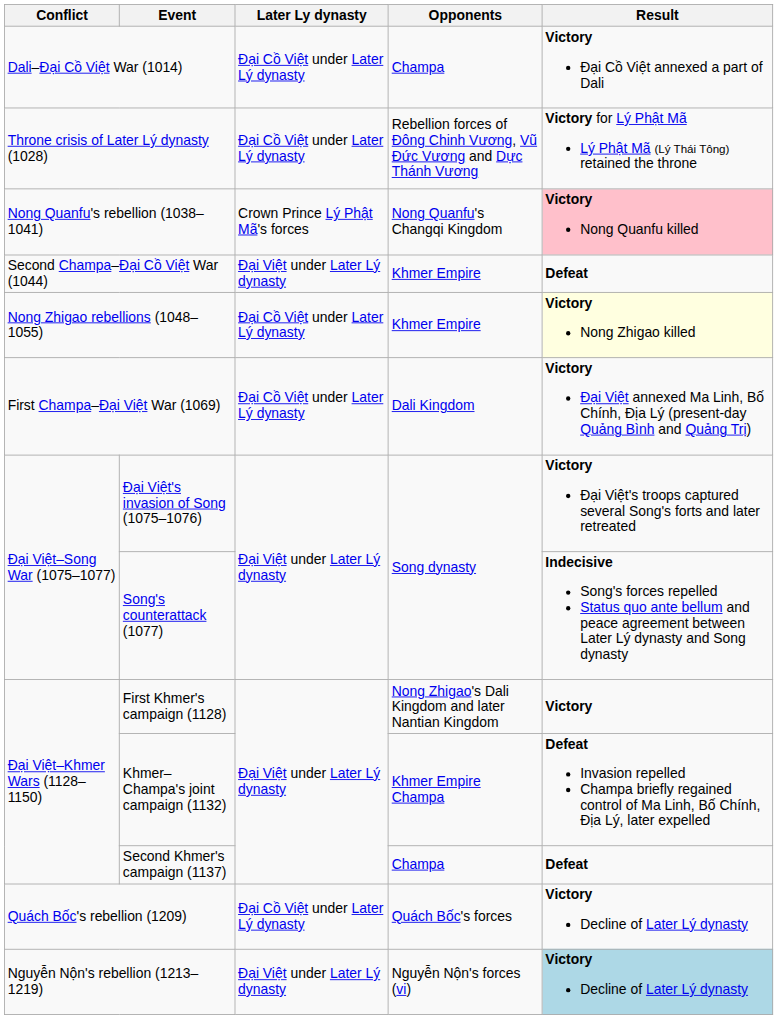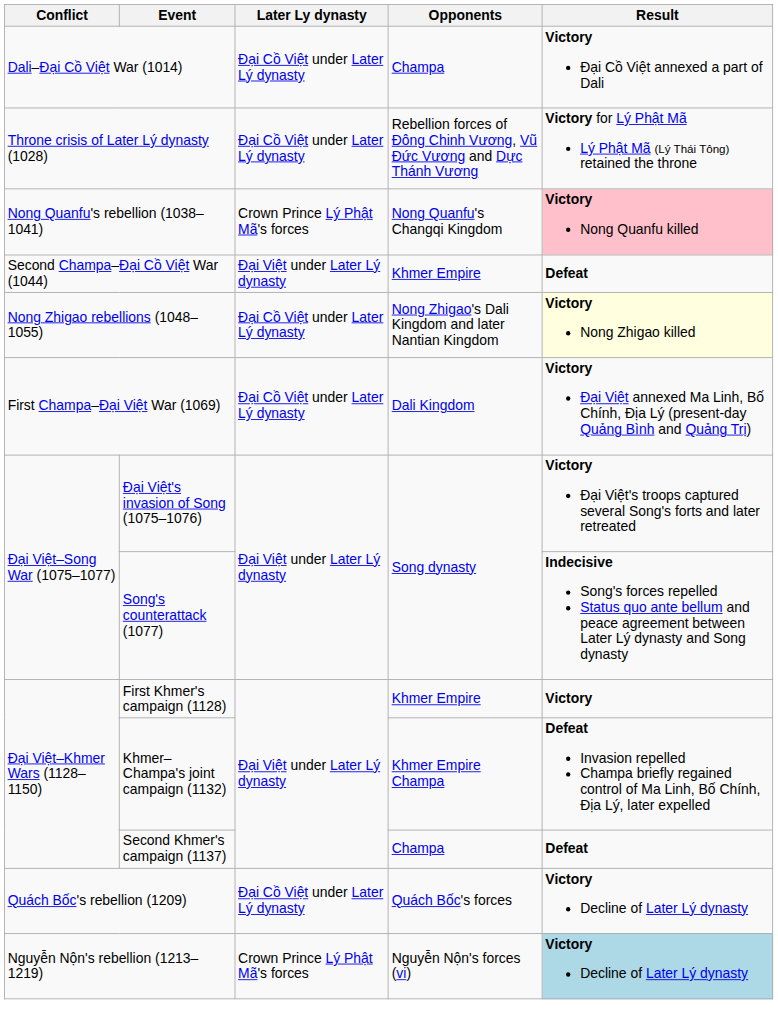(436, 325) Khmer Empire -> (450, 325) Nong Zhigao's Dali Kingdom and later Nantian Kingdom
(450, 706) Nong Zhigao's Dali Kingdom and later Nantian Kingdom -> (436, 698) Khmer Empire
(309, 981) Đại Việt under Later Lý dynasty -> (305, 966) Crown Prince Lý Phật Mã's forces
